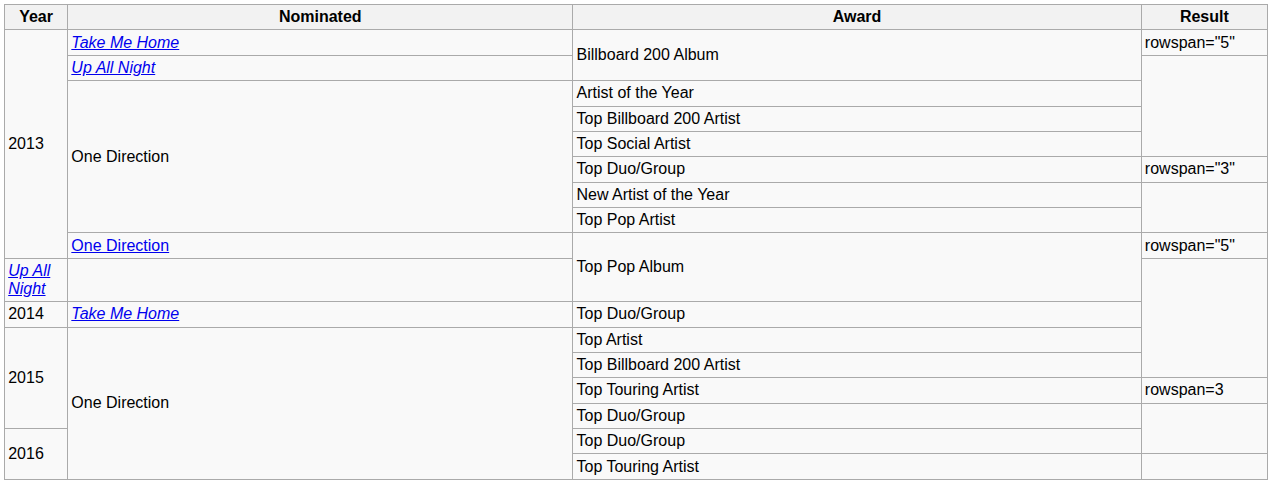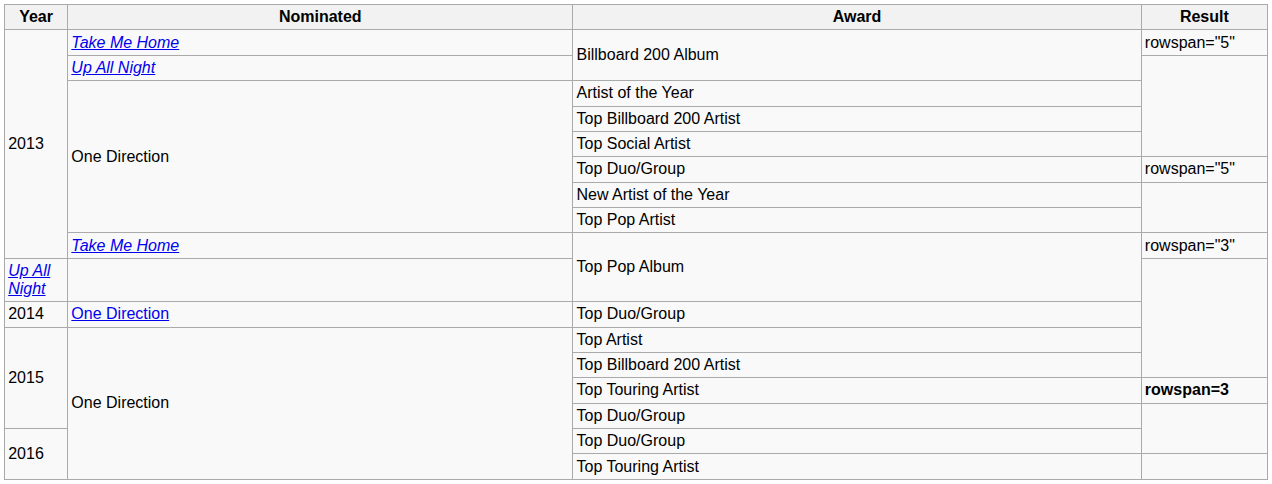(1190, 169) rowspan="3" -> (1190, 169) rowspan="5"
(120, 245) One Direction -> (125, 245) Take Me Home
(1190, 245) rowspan="5" -> (1190, 245) rowspan="3"
(125, 314) Take Me Home -> (120, 314) One Direction
(1184, 390) normal -> (1187, 390) bold
